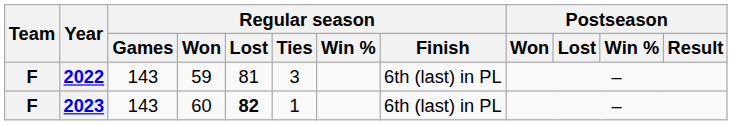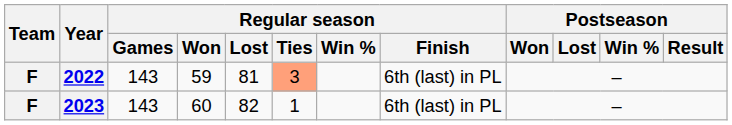(295, 77) no background -> (295, 77) lightsalmon background
(249, 106) bold -> (249, 106) normal
